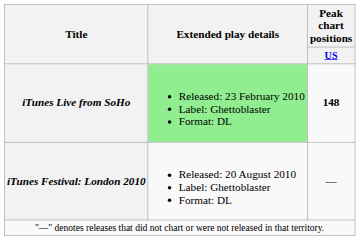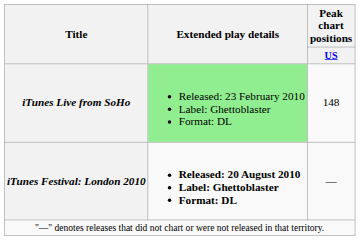(331, 103) bold -> (331, 103) normal
(228, 187) normal -> (228, 187) bold
